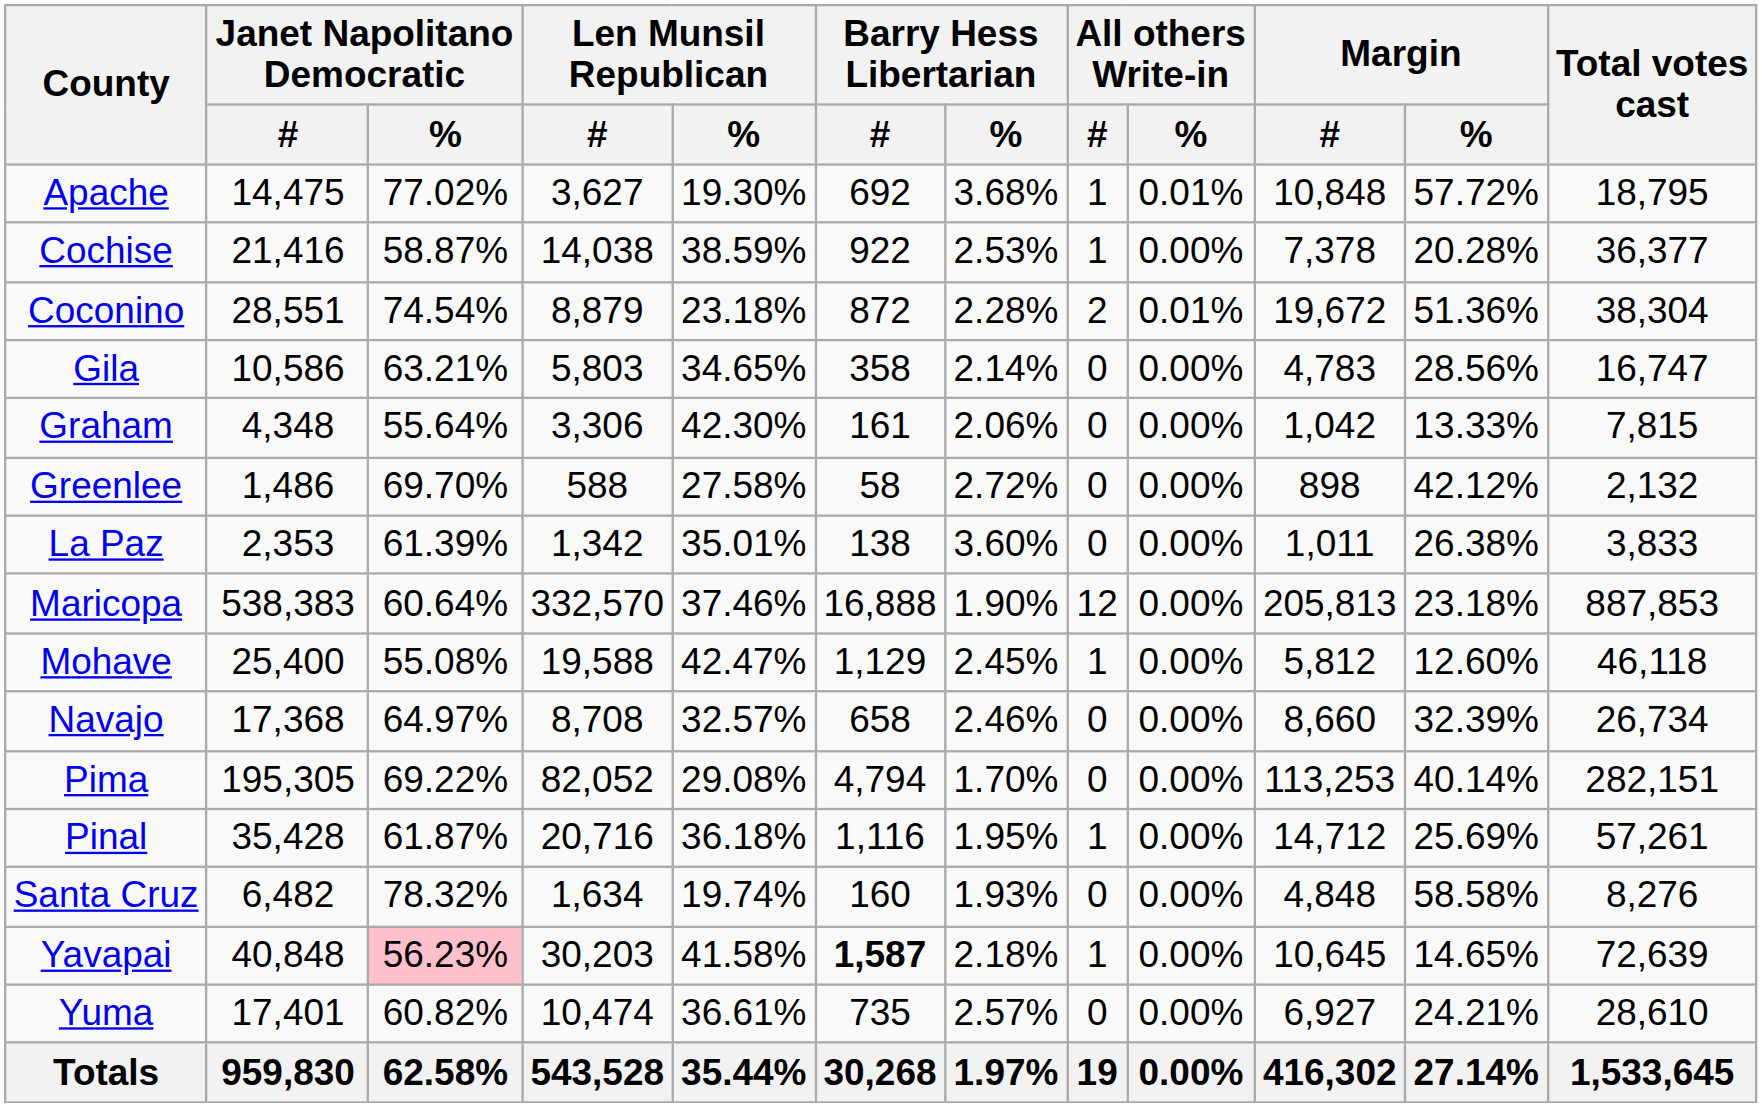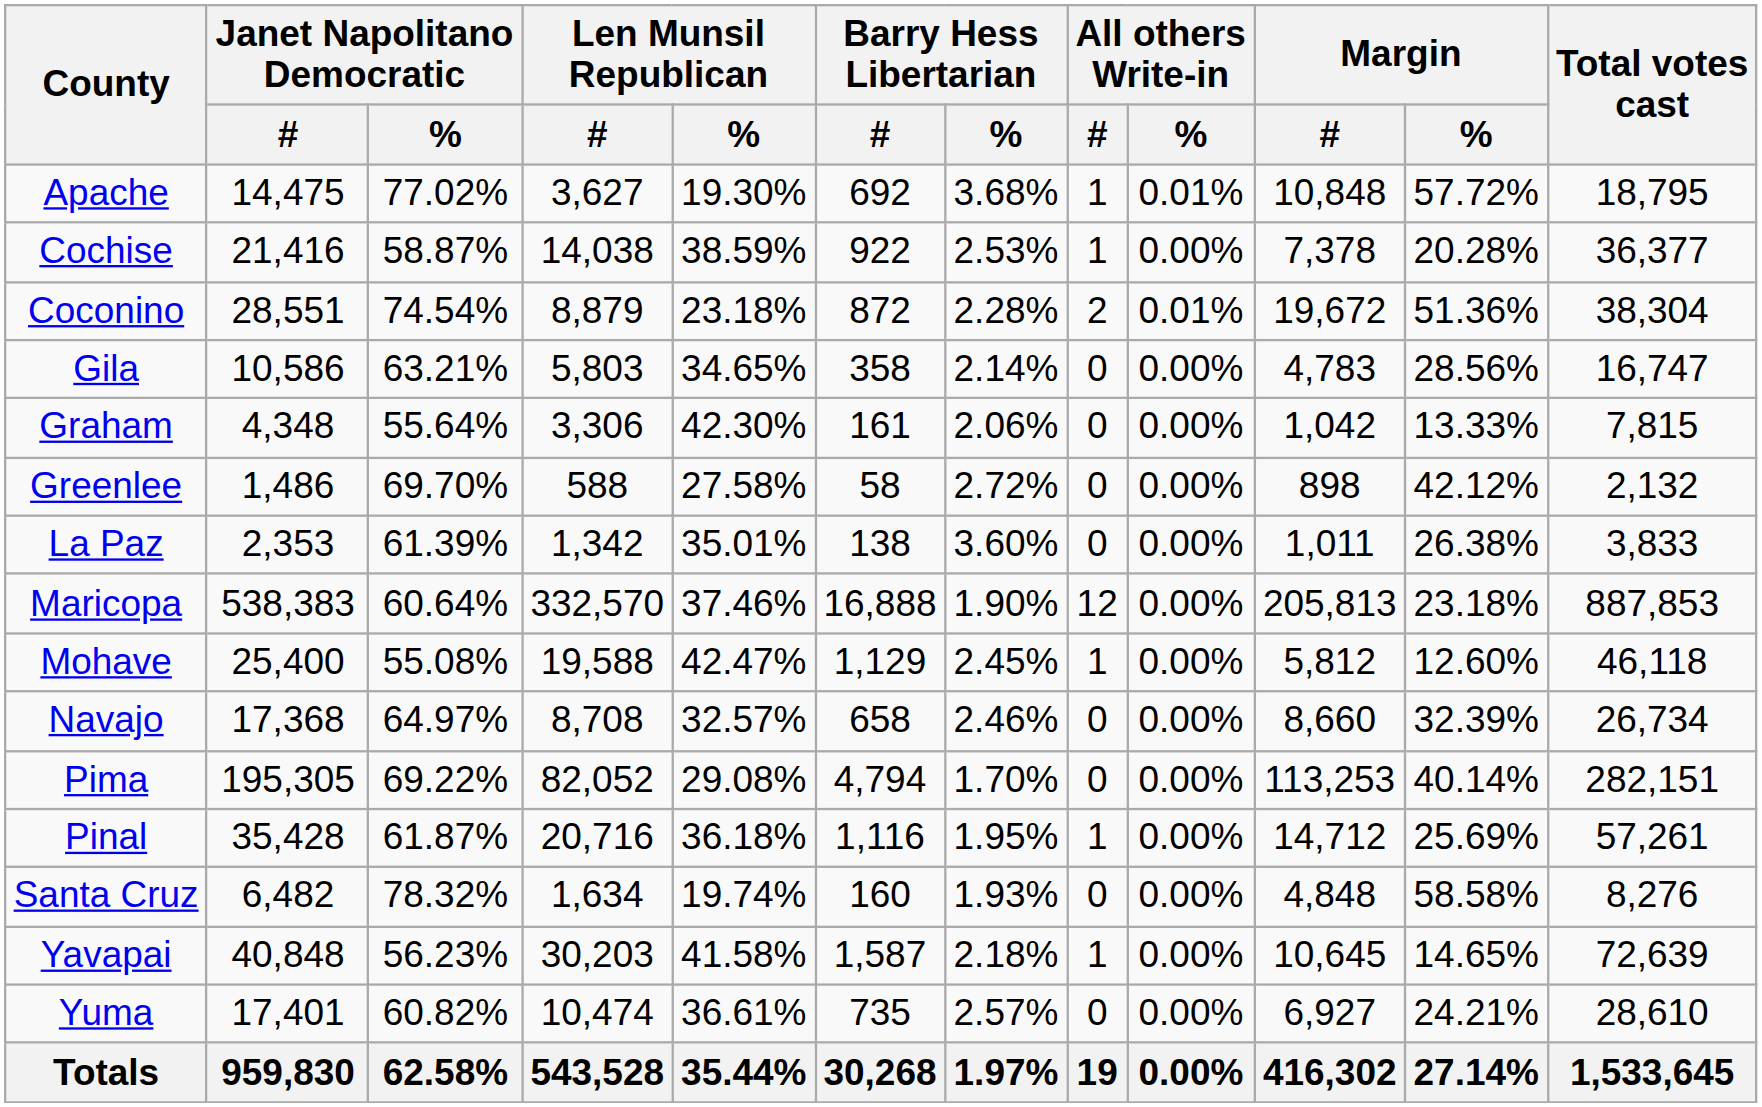(445, 954) pink background -> (445, 954) no background
(880, 954) bold -> (880, 954) normal
